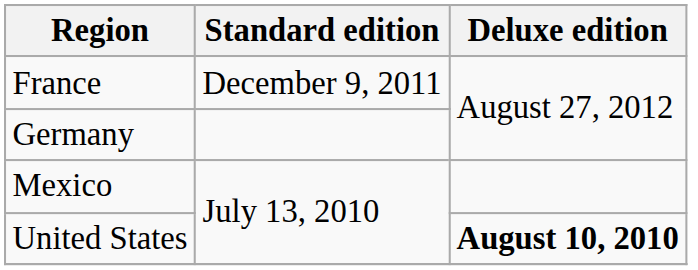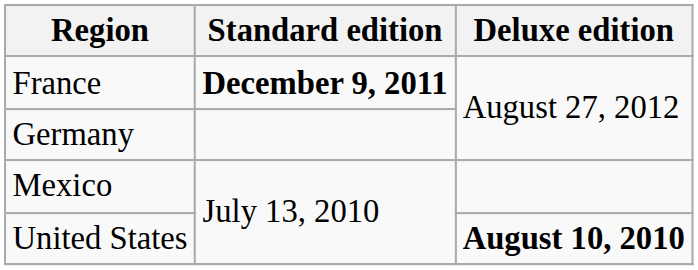(322, 82) normal -> (325, 82) bold
